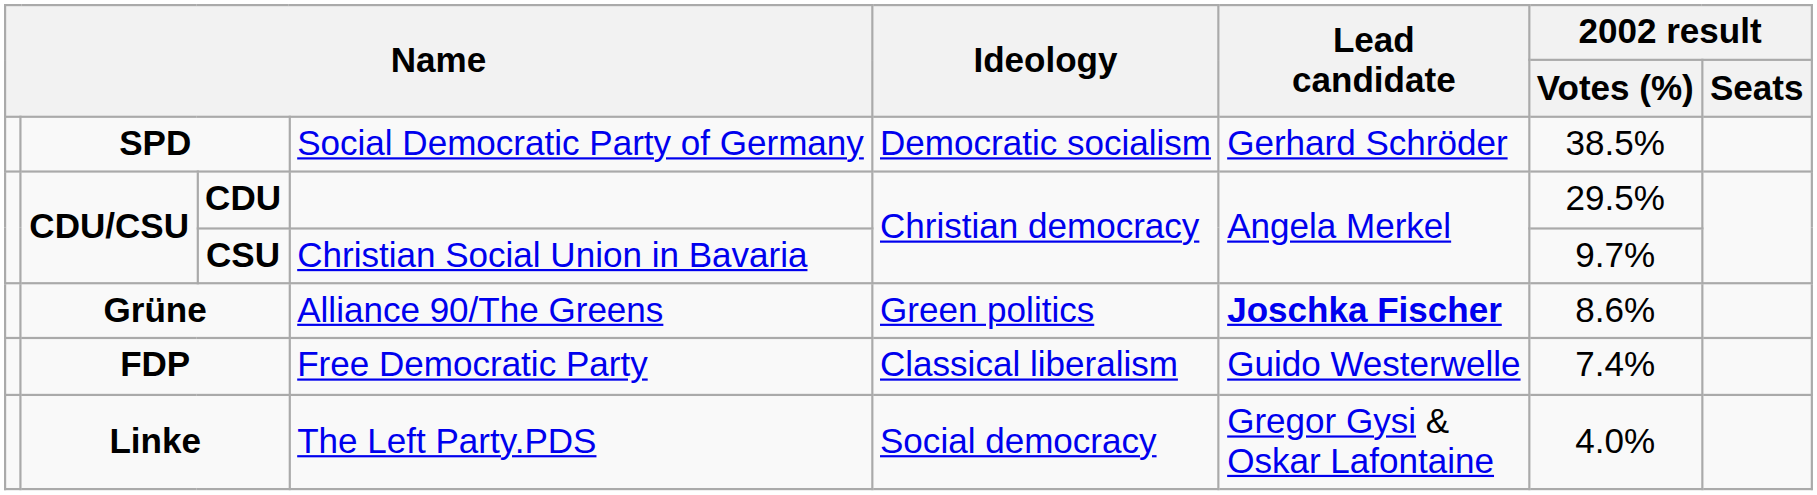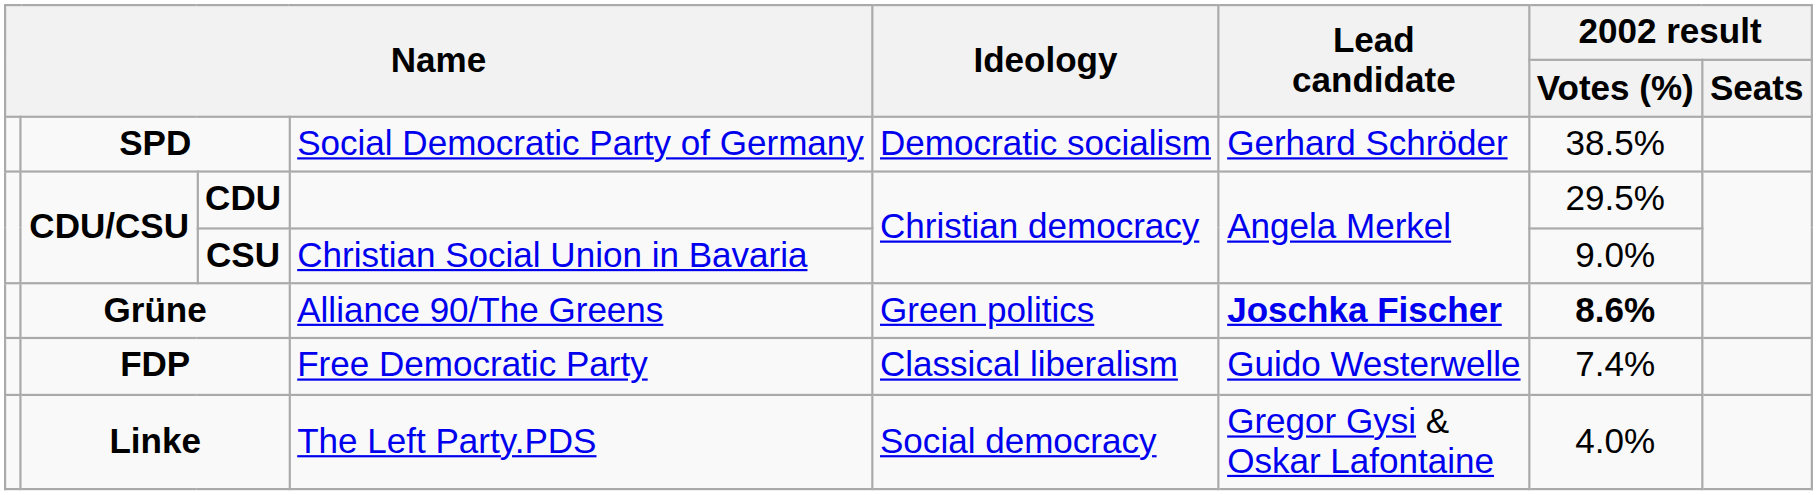(1615, 254) 9.7% -> (1615, 254) 9.0%
(1615, 310) normal -> (1615, 310) bold
